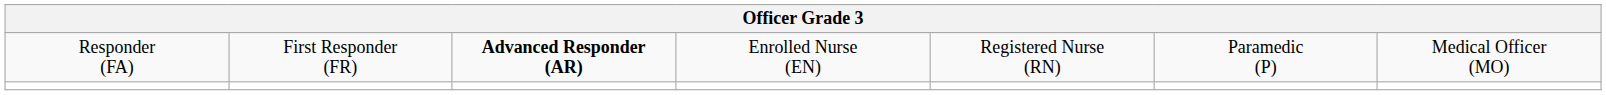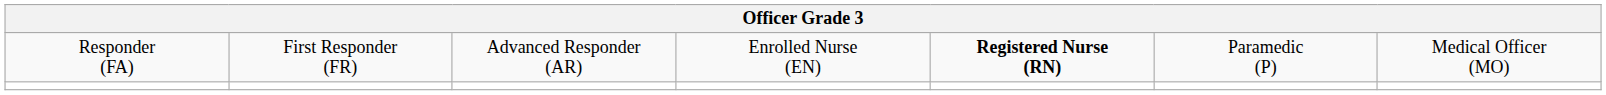(564, 57) bold -> (564, 57) normal
(1042, 57) normal -> (1042, 57) bold
